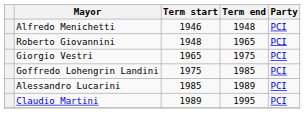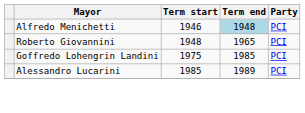(244, 27) no background -> (244, 27) lightblue background
- row: (55, 56)
- row: (57, 101)
